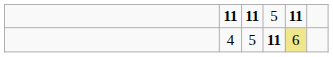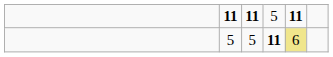(231, 39) 4 -> (231, 39) 5
